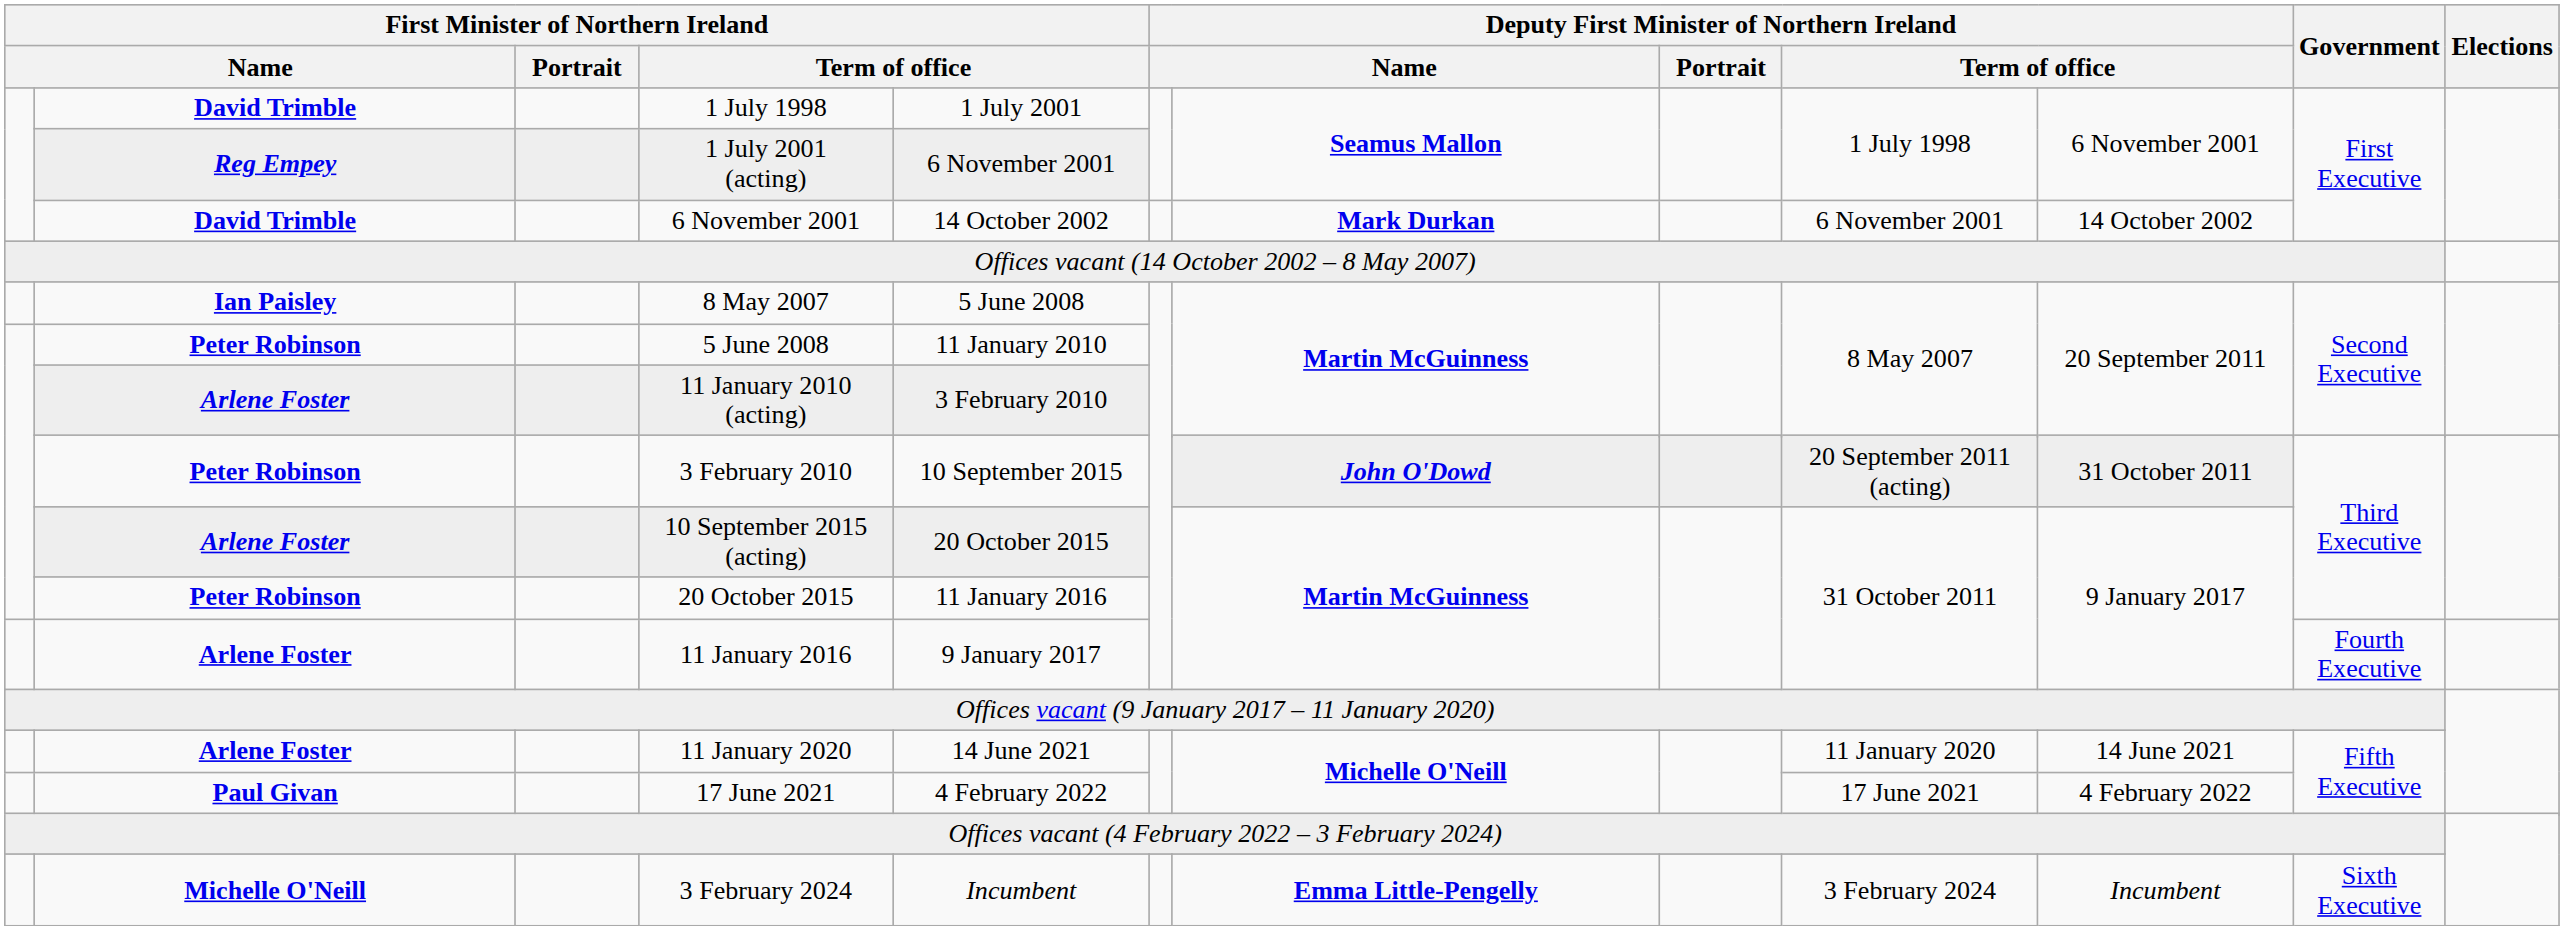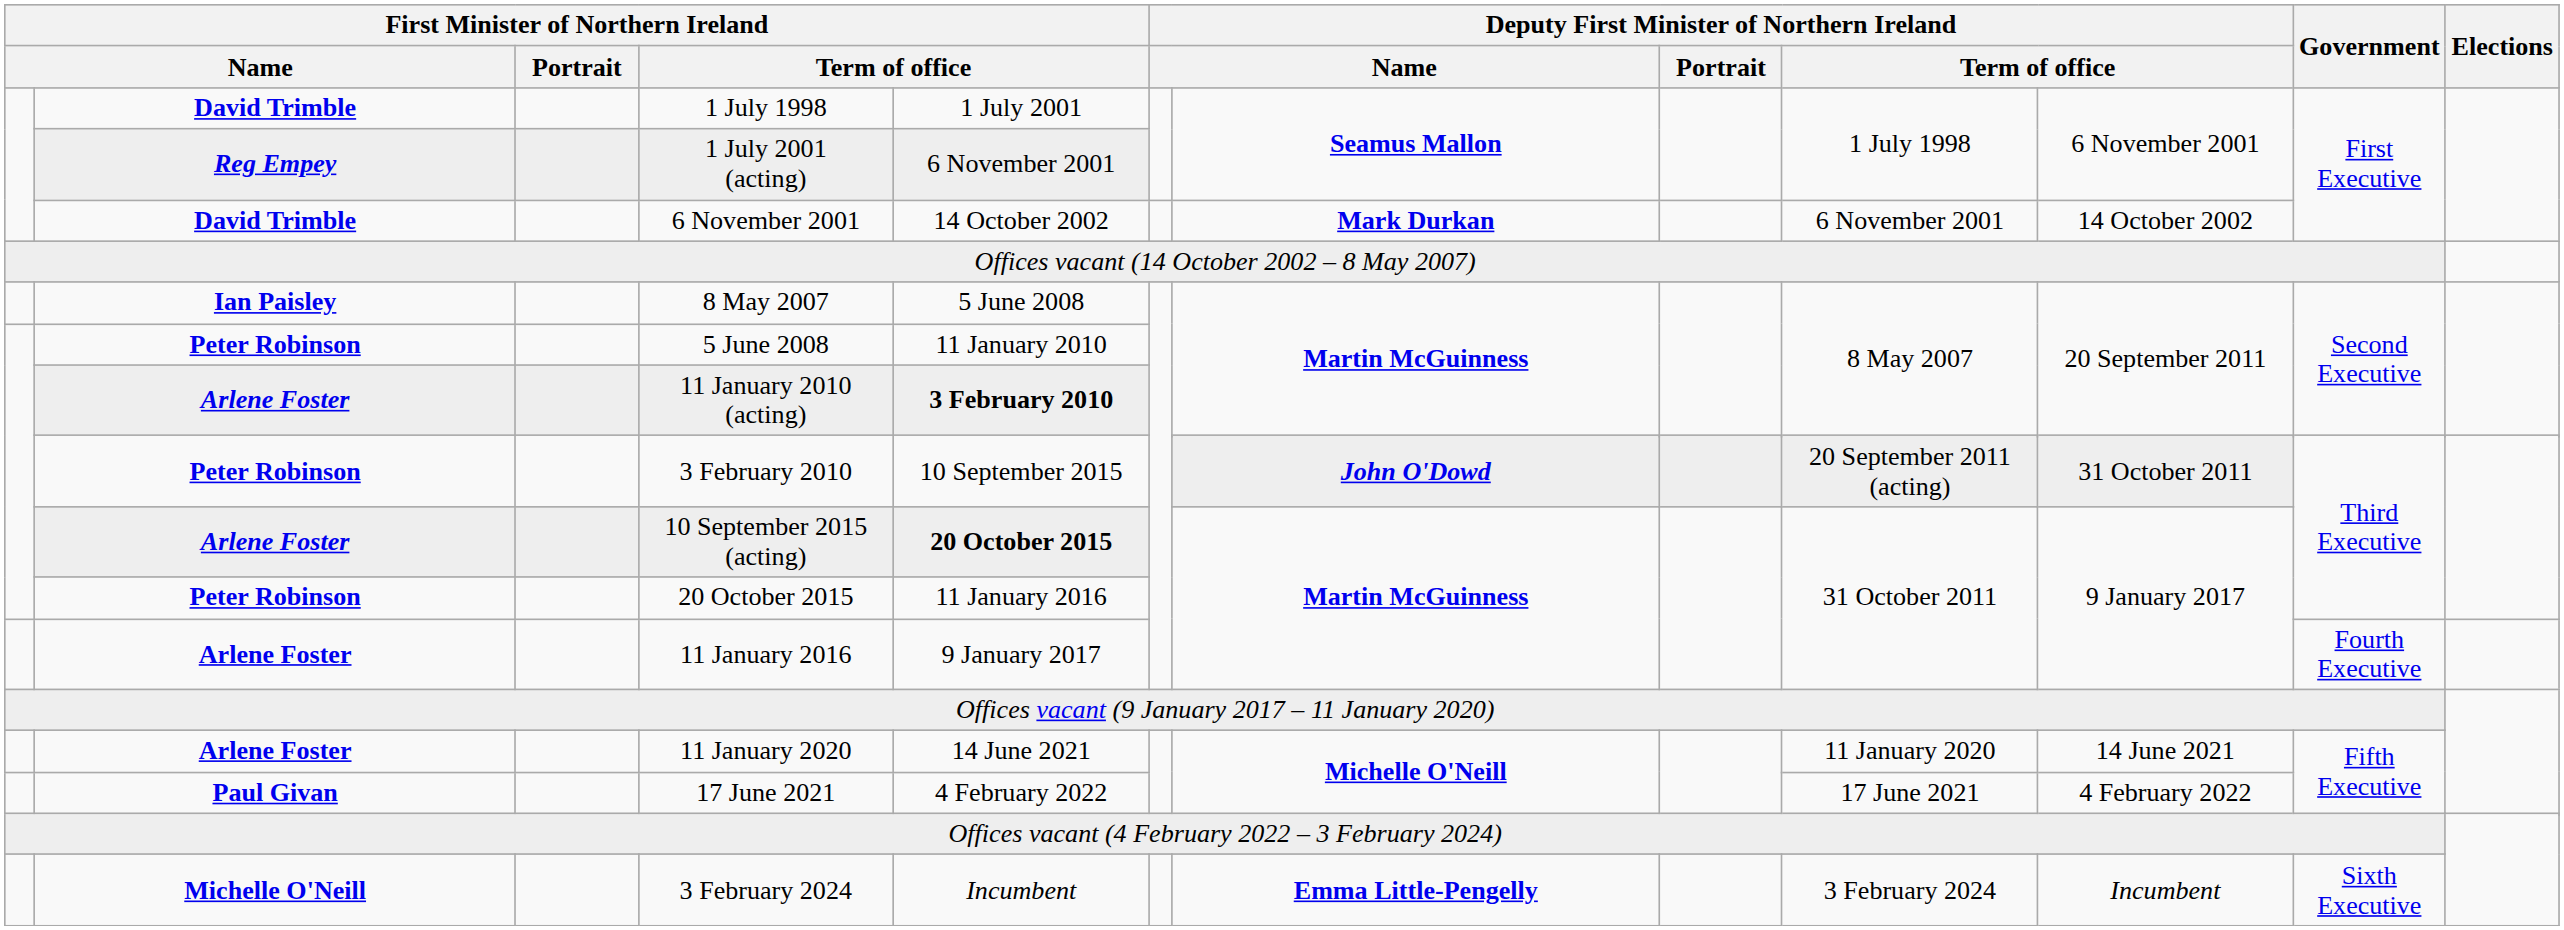(1021, 400) normal -> (1021, 400) bold
(1021, 541) normal -> (1021, 541) bold
